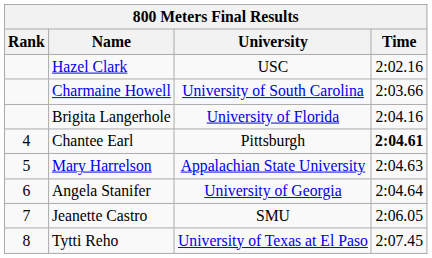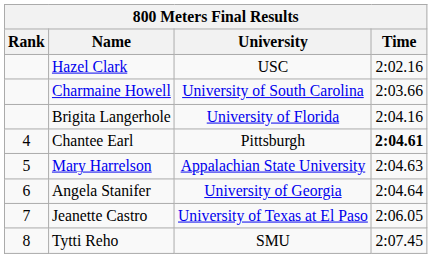(273, 215) SMU -> (273, 215) University of Texas at El Paso
(273, 240) University of Texas at El Paso -> (273, 240) SMU
